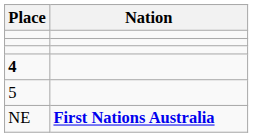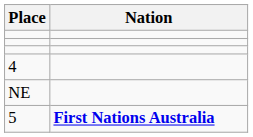(12, 66) bold -> (12, 66) normal
(12, 92) 5 -> (19, 92) NE
(19, 118) NE -> (12, 118) 5
